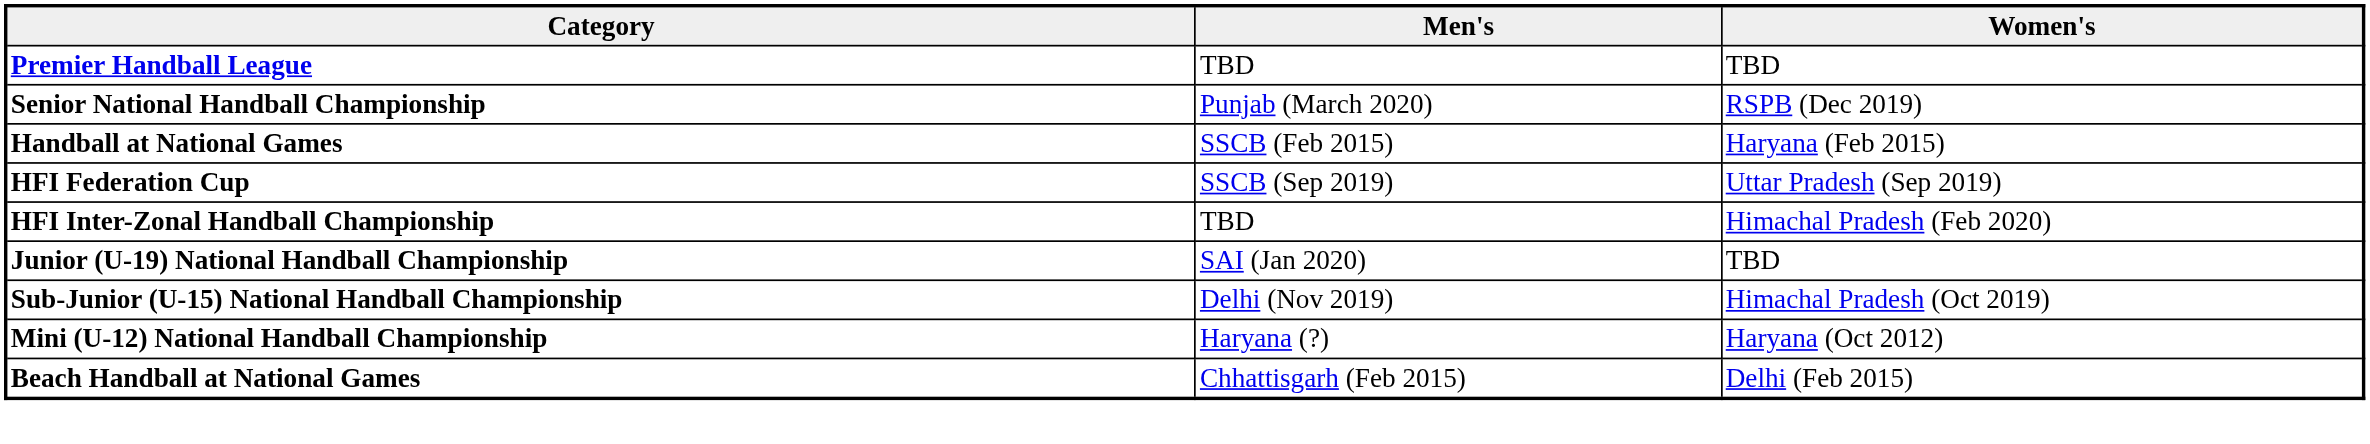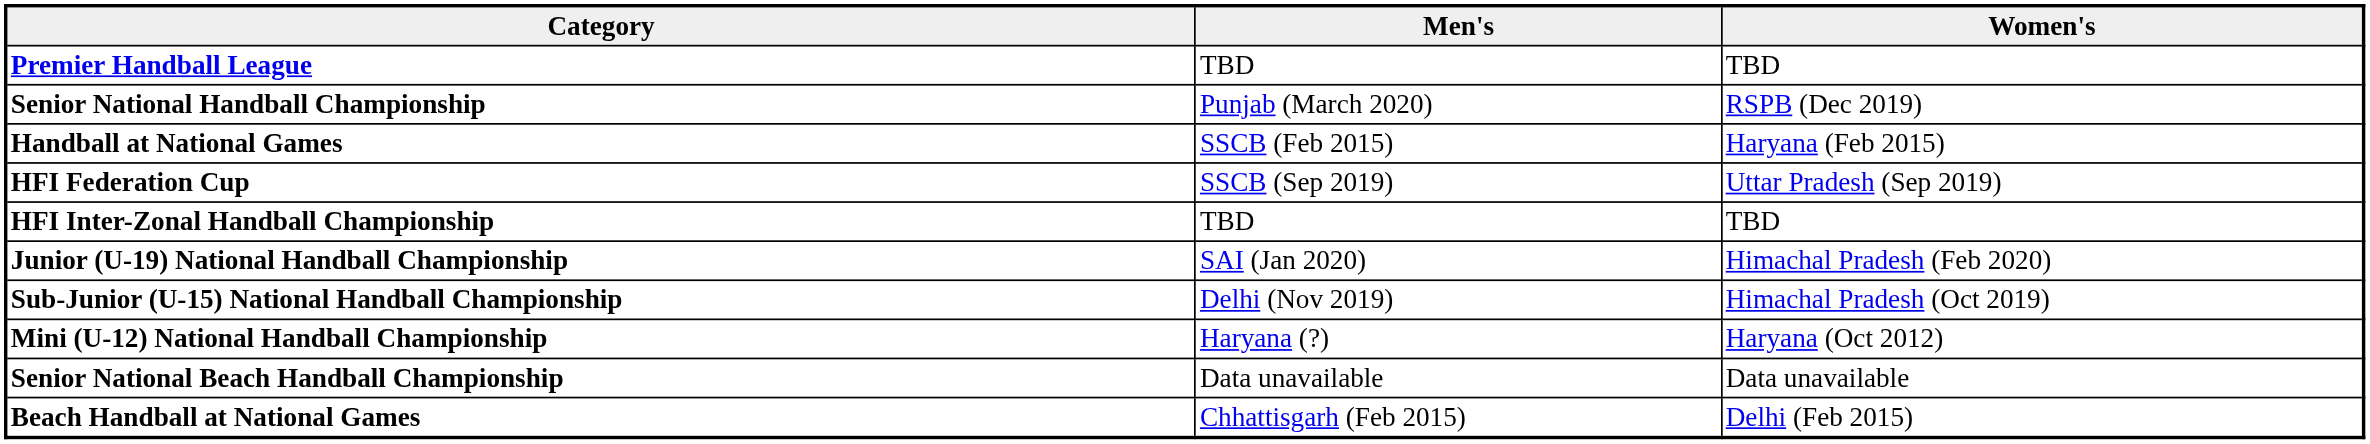(1889, 221) Himachal Pradesh (Feb 2020) -> (1753, 221) TBD
(1753, 260) TBD -> (1889, 260) Himachal Pradesh (Feb 2020)
+ row: (287, 377)
